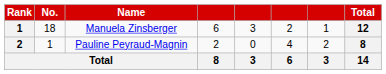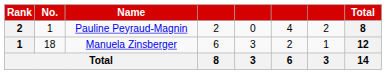rows swapped: (131, 28) <-> (131, 45)
